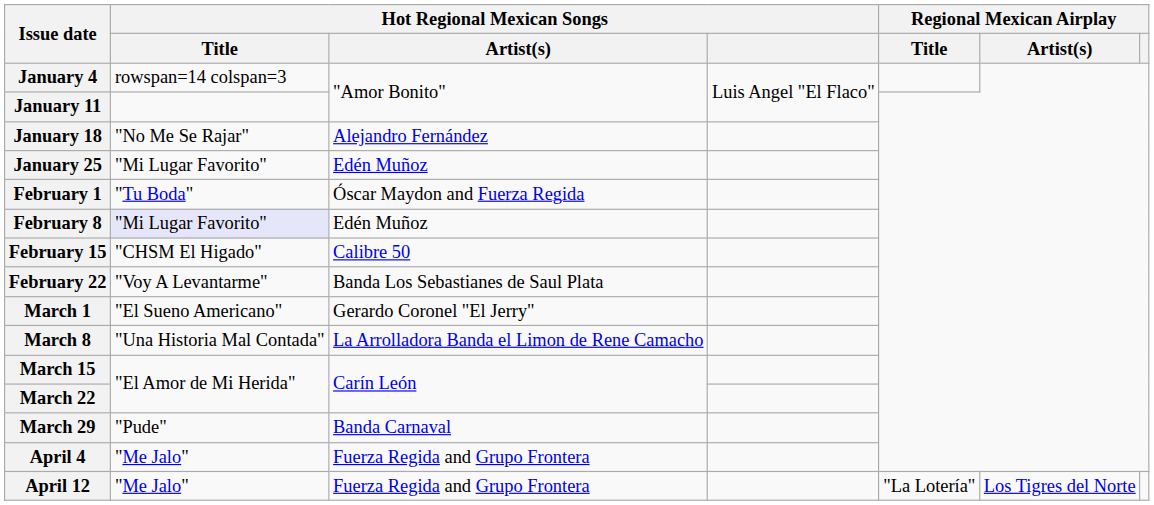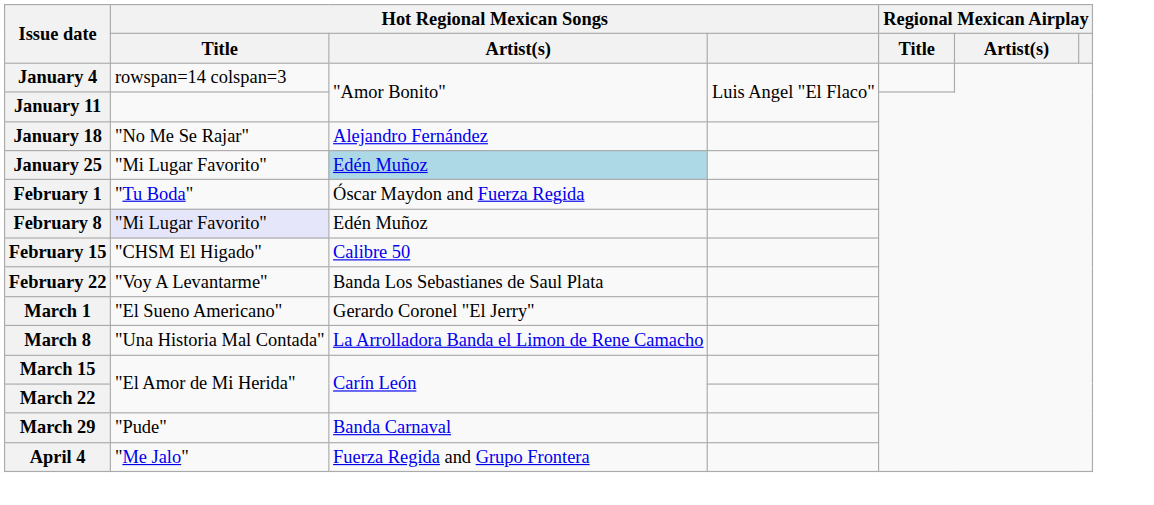(380, 164) no background -> (380, 164) lightblue background
- row: (58, 485)
